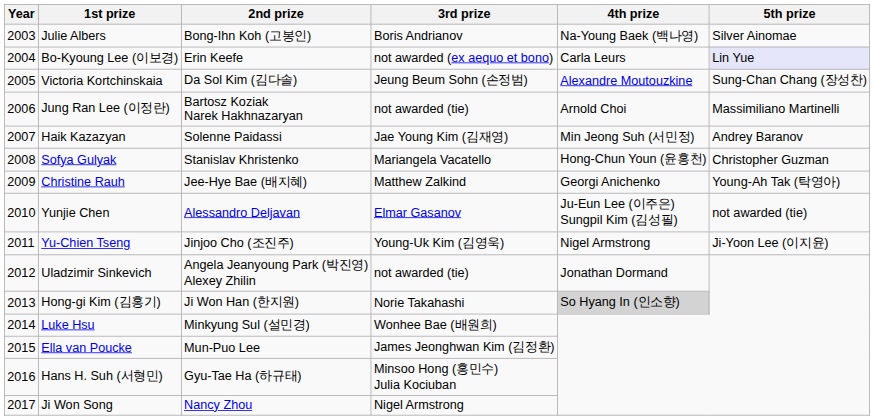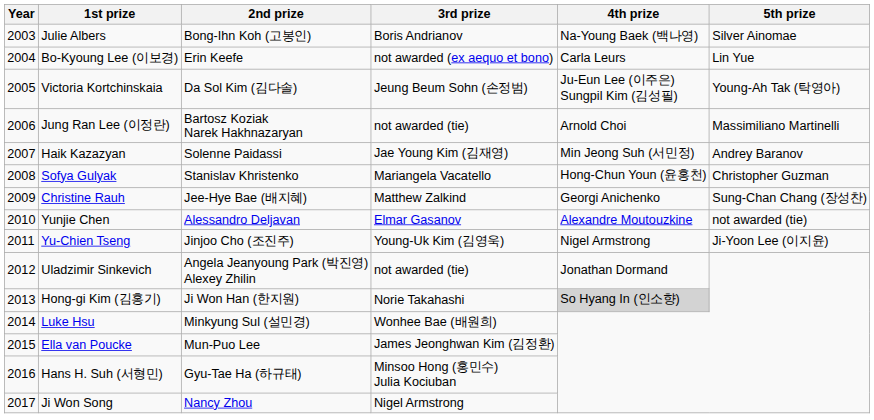(733, 58) lavender background -> (733, 58) no background
(626, 80) Alexandre Moutouzkine -> (619, 88) Ju-Eun Lee (이주은) Sungpil Kim (김성필)
(790, 80) Sung-Chan Chang (장성찬) -> (776, 88) Young-Ah Tak (탁영아)
(776, 181) Young-Ah Tak (탁영아) -> (790, 198) Sung-Chan Chang (장성찬)
(619, 212) Ju-Eun Lee (이주은) Sungpil Kim (김성필) -> (626, 219) Alexandre Moutouzkine
